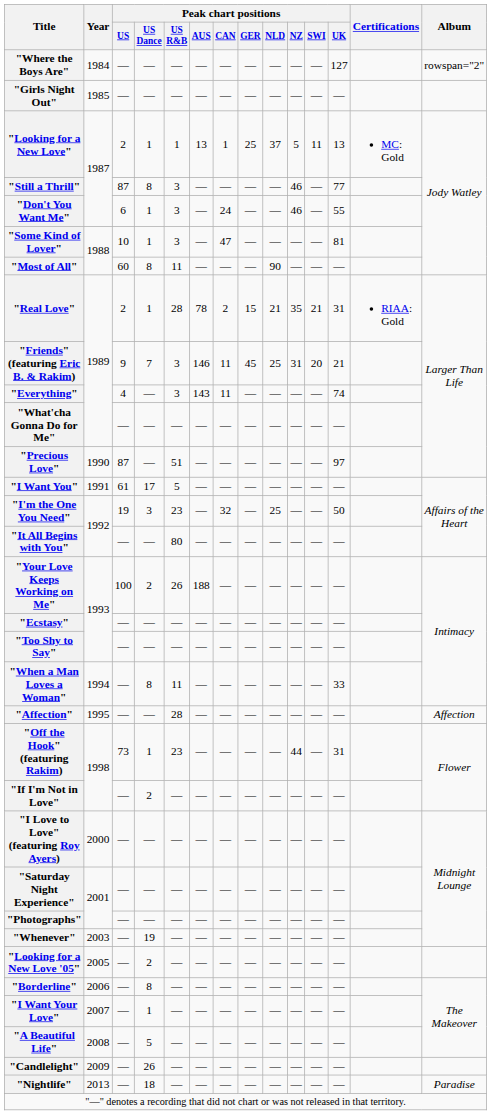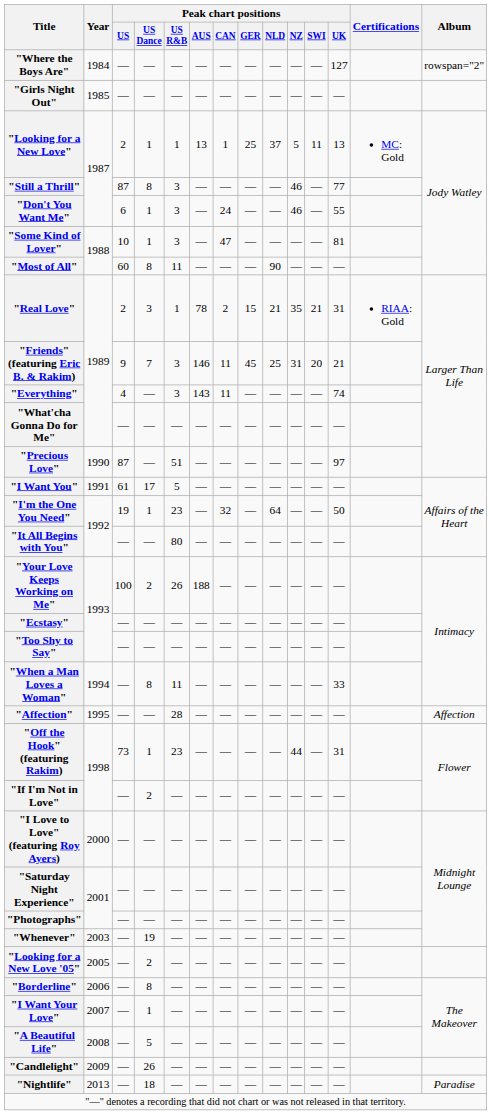(149, 308) 1 -> (149, 308) 3
(177, 308) 28 -> (177, 308) 1
(149, 510) 3 -> (149, 510) 1
(275, 510) 25 -> (275, 510) 64
